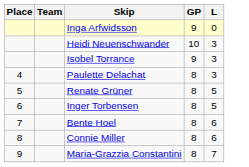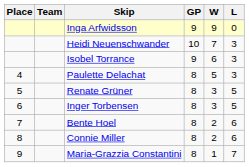+ column: (214, 12)
